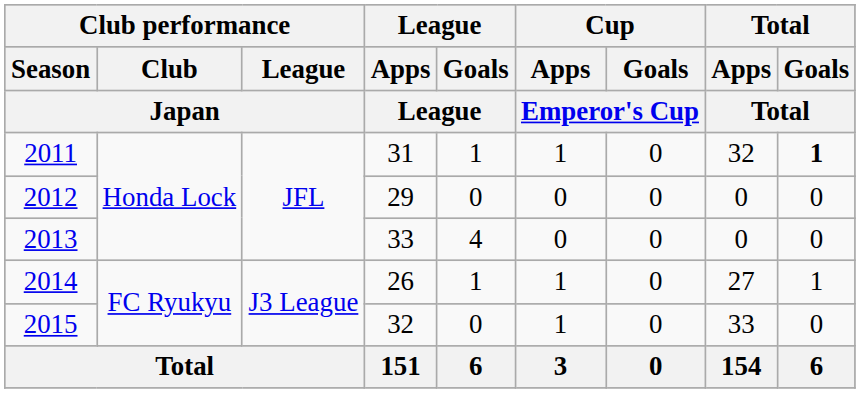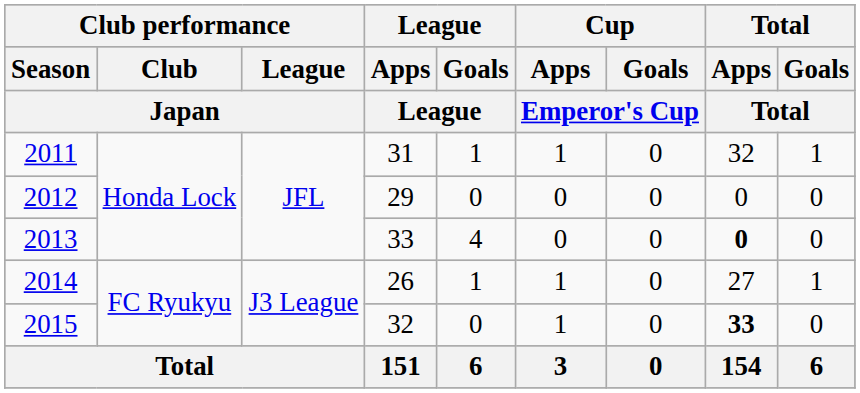(816, 153) bold -> (816, 153) normal
(741, 238) normal -> (741, 238) bold
(741, 324) normal -> (741, 324) bold
